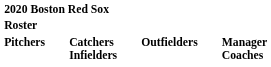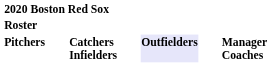(169, 42) no background -> (169, 42) lavender background
